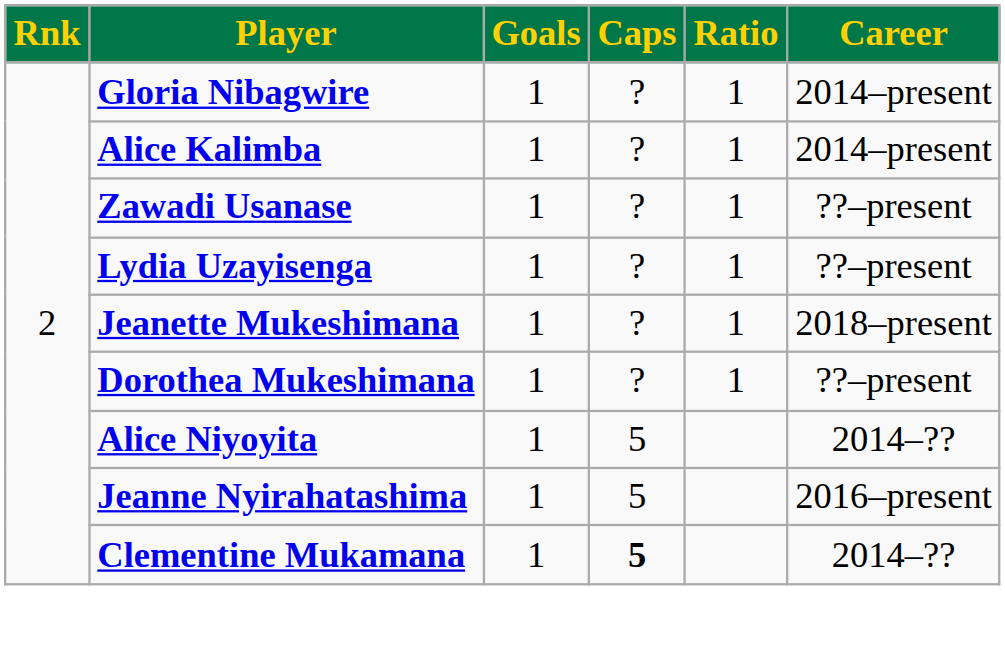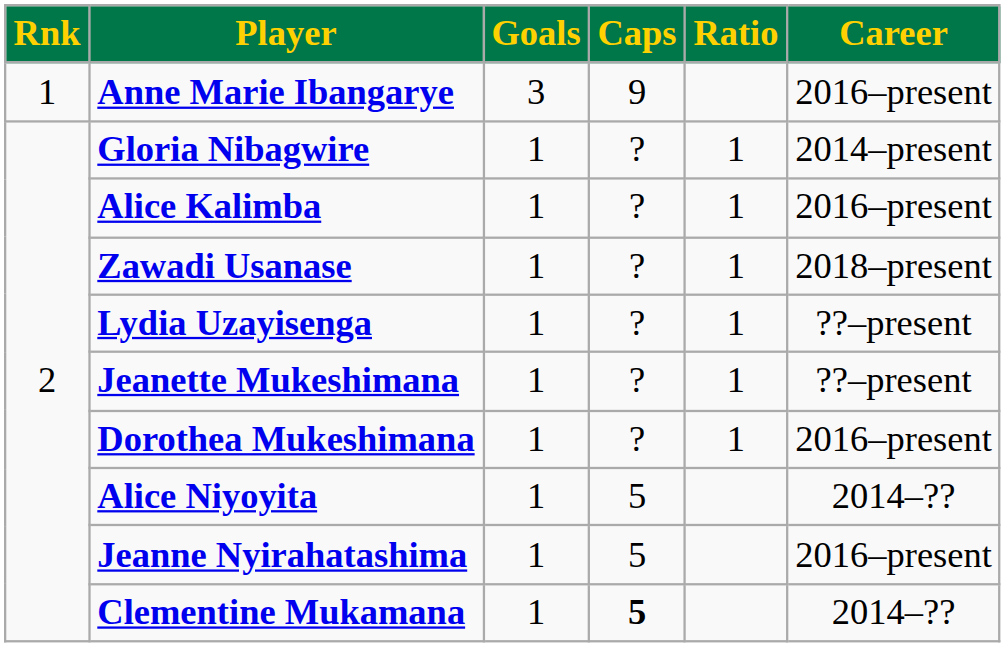+ row: (276, 91)
(894, 149) 2014–present -> (894, 206) 2016–present
(894, 206) ??–present -> (894, 264) 2018–present
(894, 322) 2018–present -> (894, 380) ??–present
(894, 380) ??–present -> (894, 438) 2016–present
